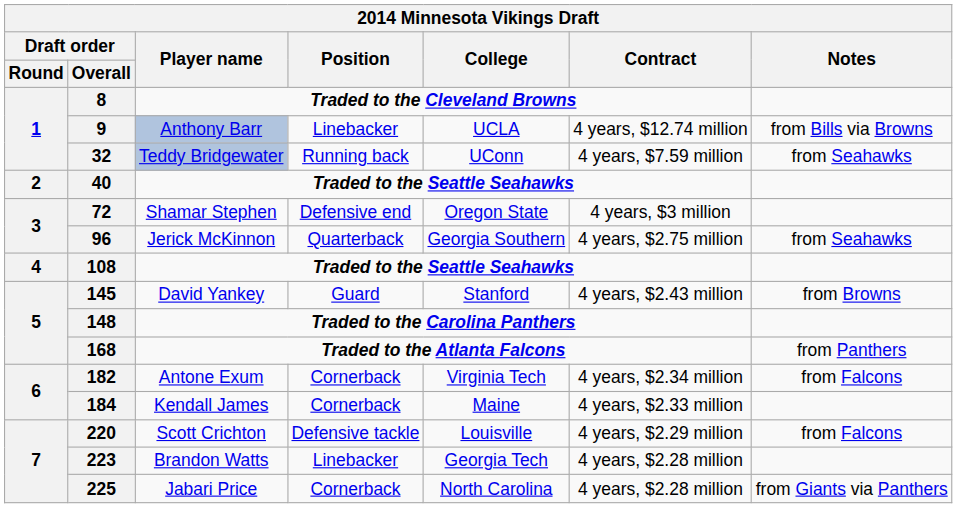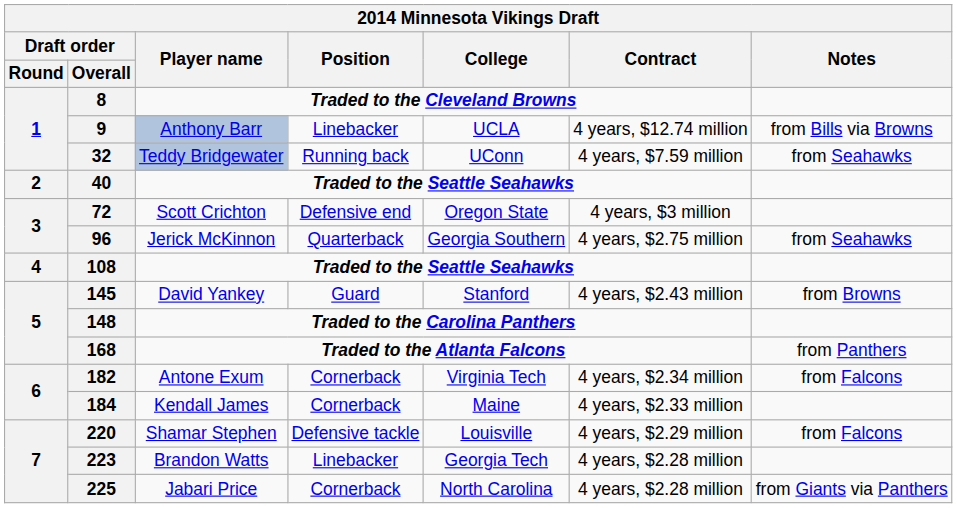(211, 211) Shamar Stephen -> (211, 211) Scott Crichton
(211, 433) Scott Crichton -> (211, 433) Shamar Stephen
